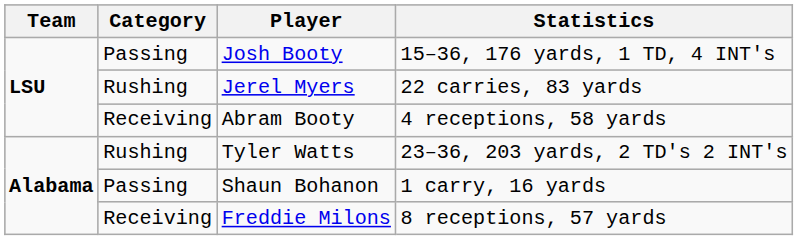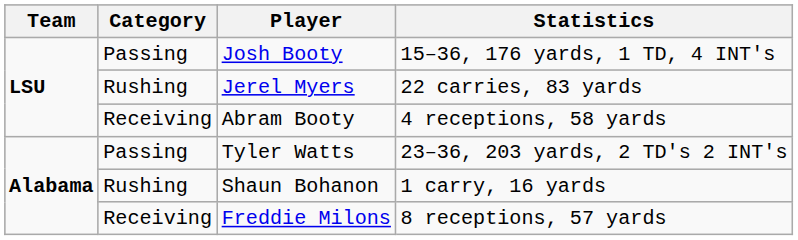(146, 153) Rushing -> (146, 153) Passing
(146, 186) Passing -> (146, 186) Rushing
